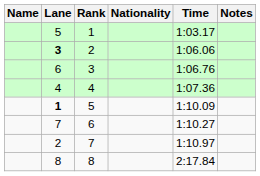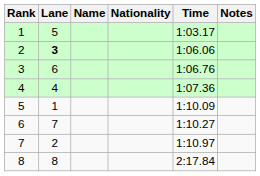columns swapped: (91, 13) <-> (23, 13)
(58, 106) bold -> (55, 106) normal
